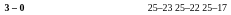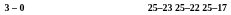(187, 8) normal -> (187, 8) bold
